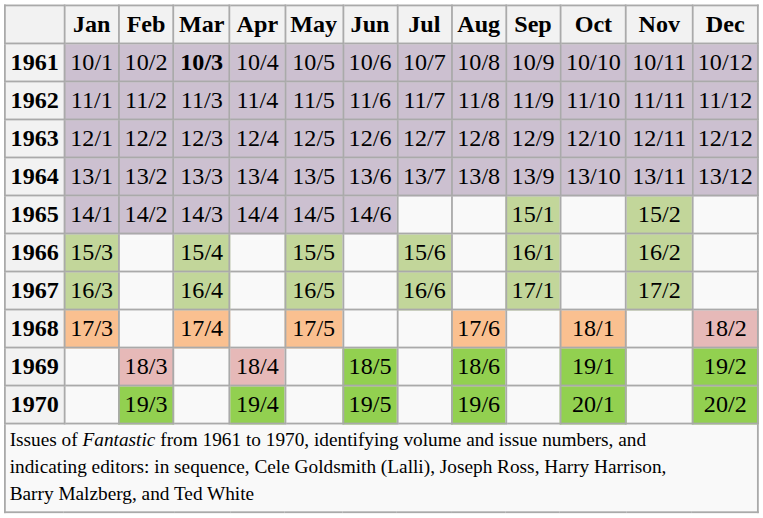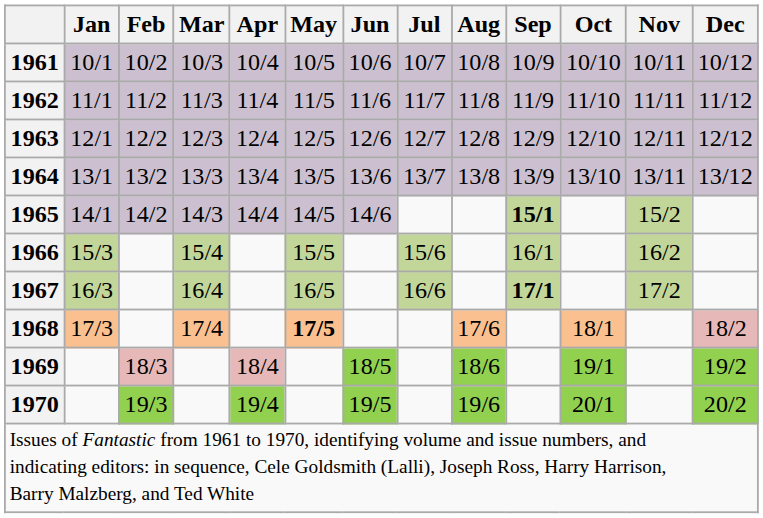(202, 61) bold -> (202, 61) normal
(533, 213) normal -> (533, 213) bold
(533, 289) normal -> (533, 289) bold
(314, 327) normal -> (314, 327) bold
